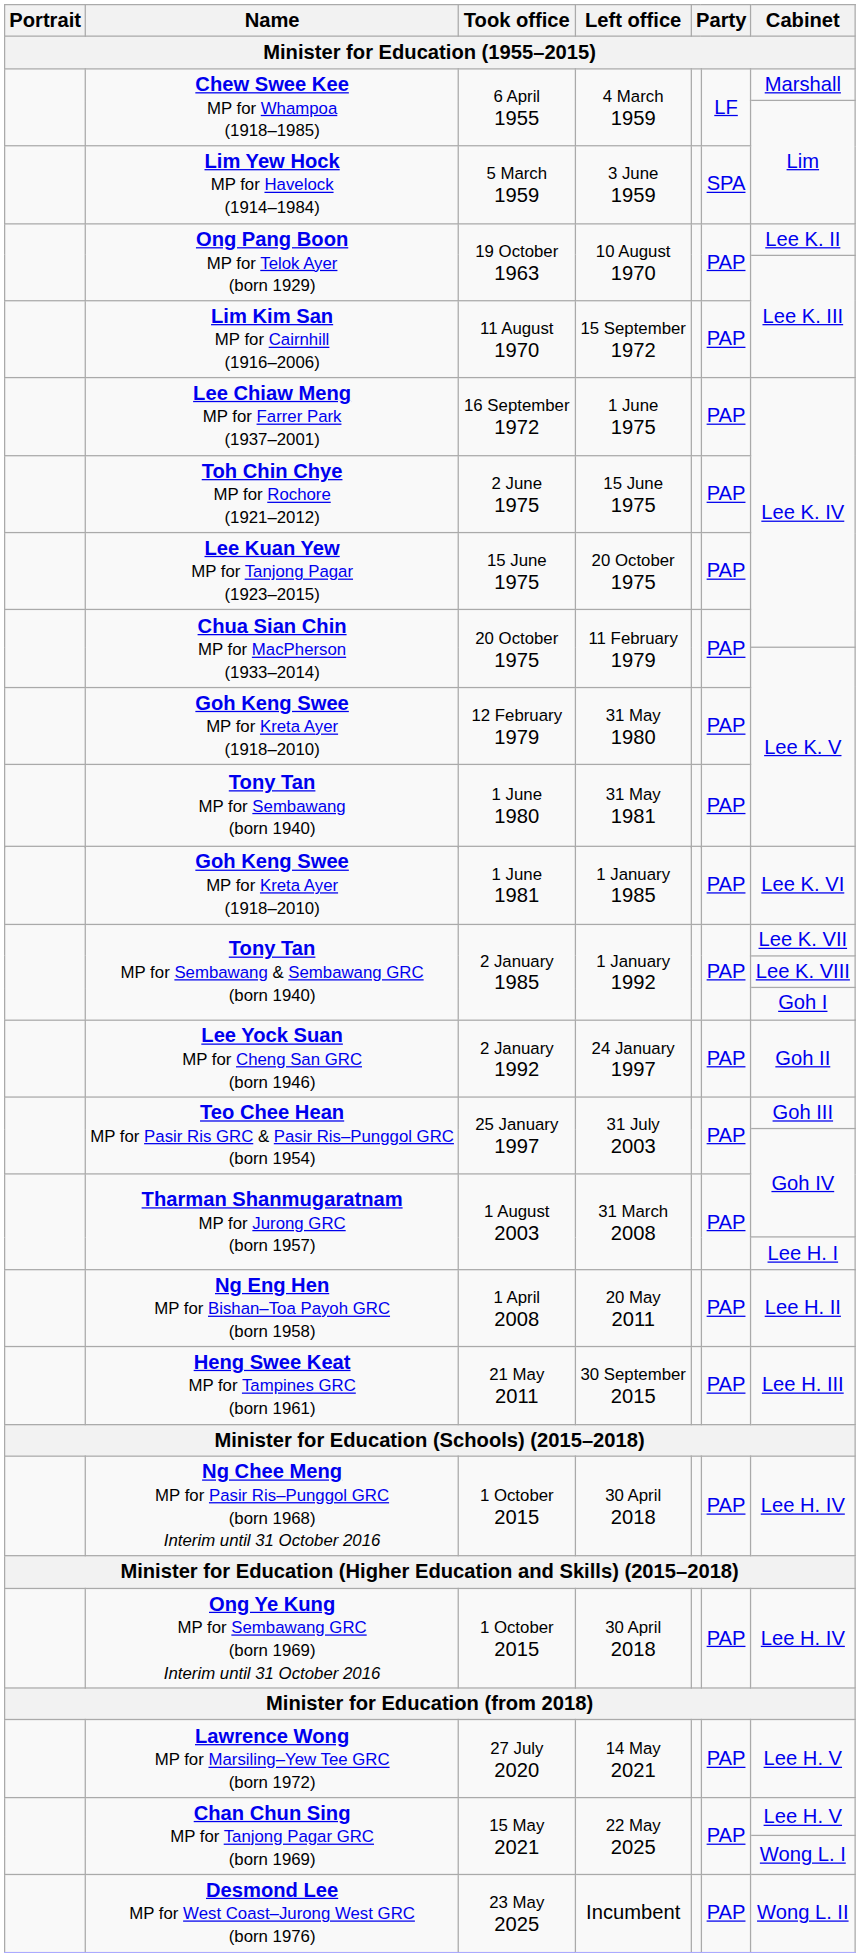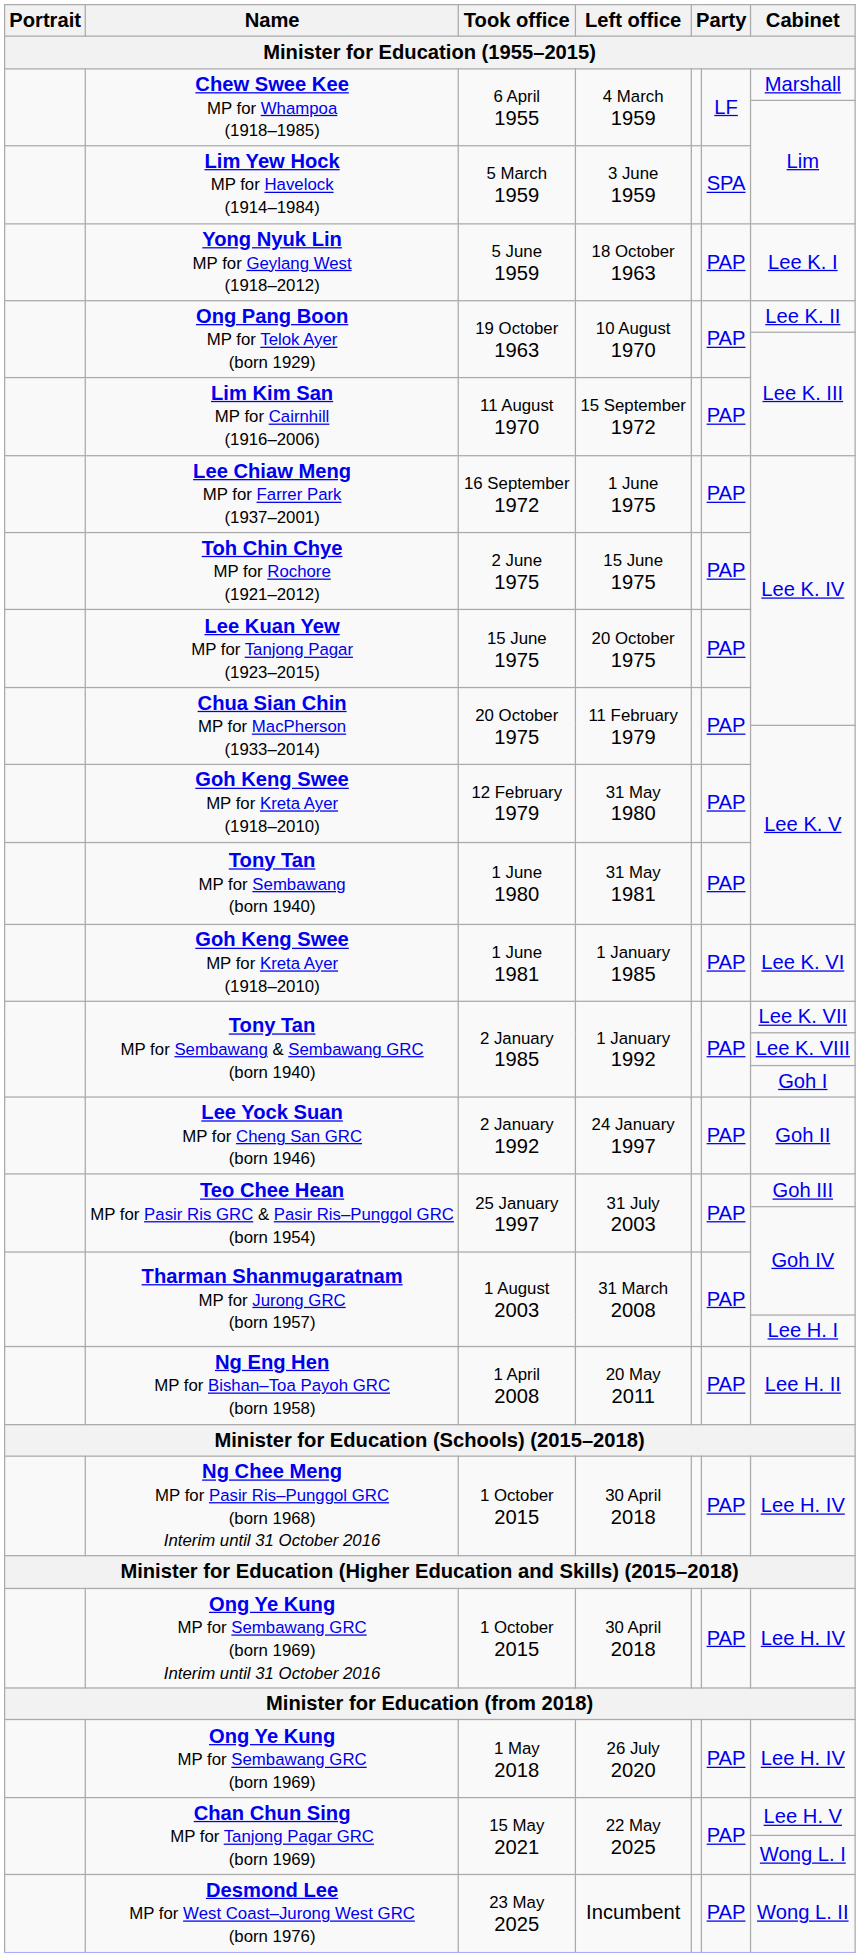+ row: (272, 261)
- row: (272, 1385)
+ row: (272, 1758)
- row: (272, 1758)
